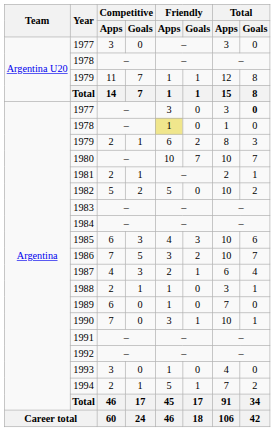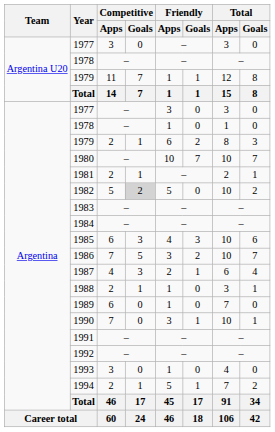(255, 110) bold -> (255, 110) normal
(169, 126) khaki background -> (169, 126) no background
(140, 191) no background -> (140, 191) lightgrey background
